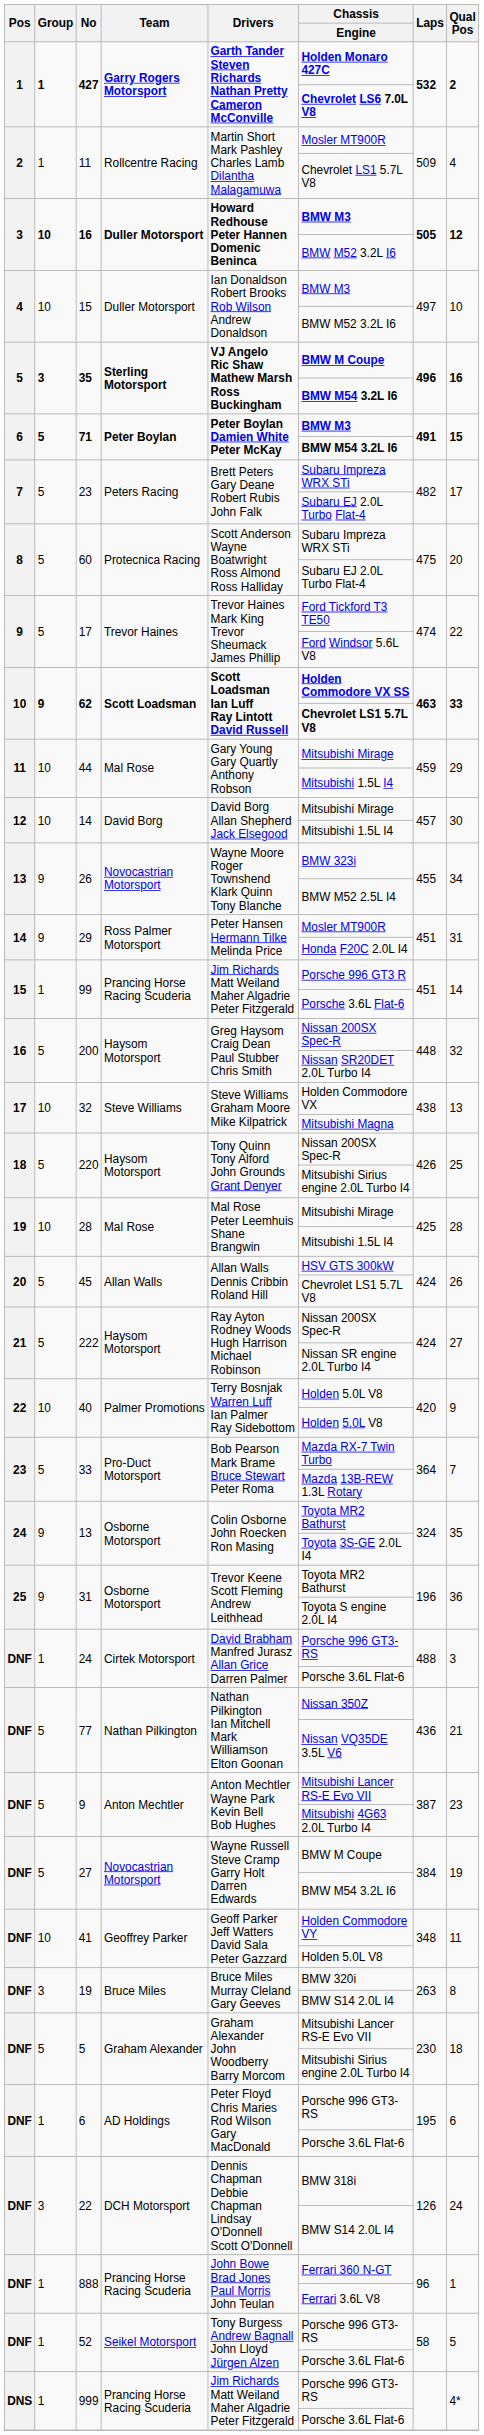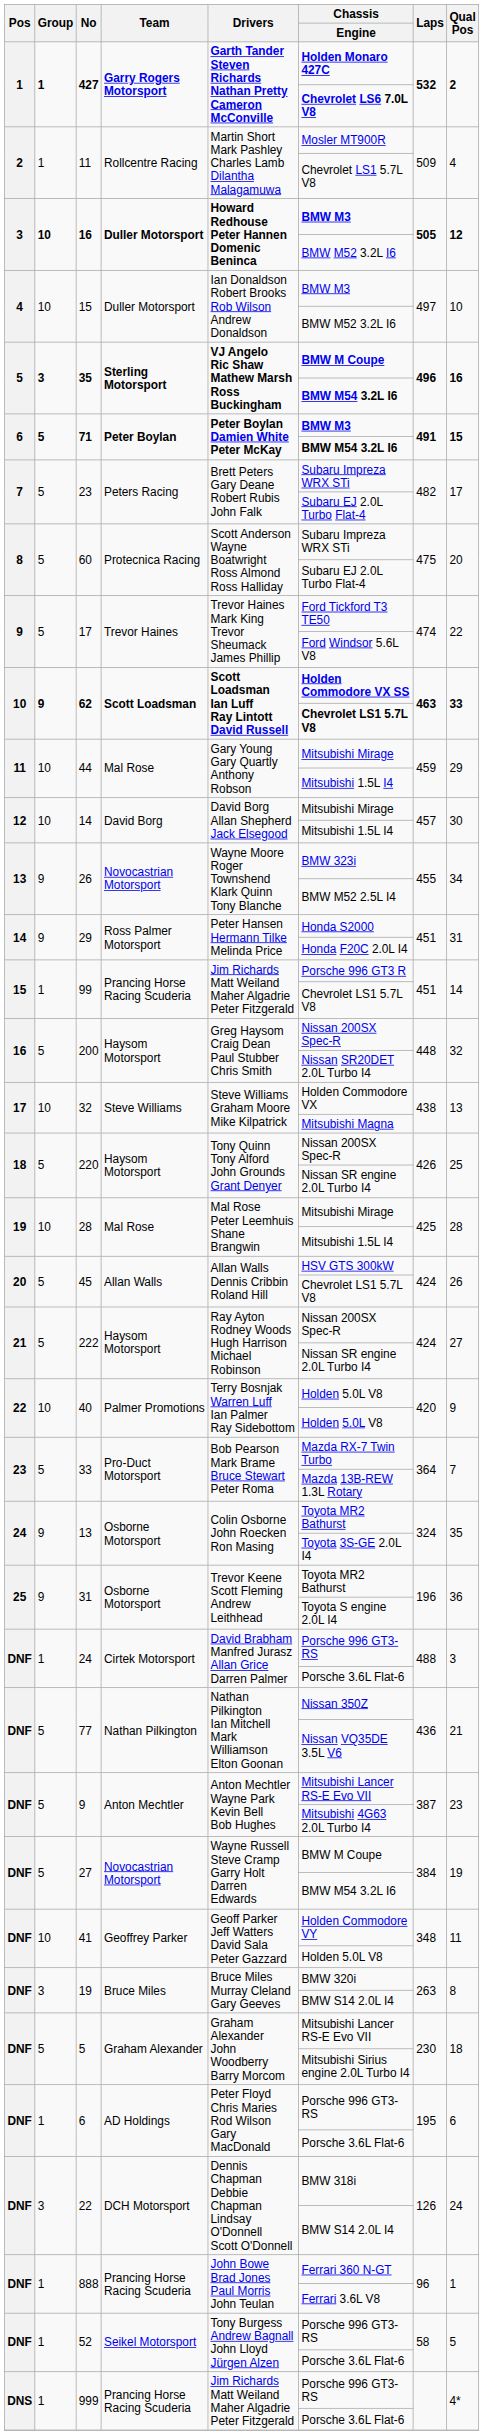(344, 926) Mosler MT900R -> (338, 926) Honda S2000
(353, 1004) Porsche 3.6L Flat-6 -> (352, 1000) Chevrolet LS1 5.7L V8
(356, 1182) Mitsubishi Sirius engine 2.0L Turbo I4 -> (349, 1182) Nissan SR engine 2.0L Turbo I4
